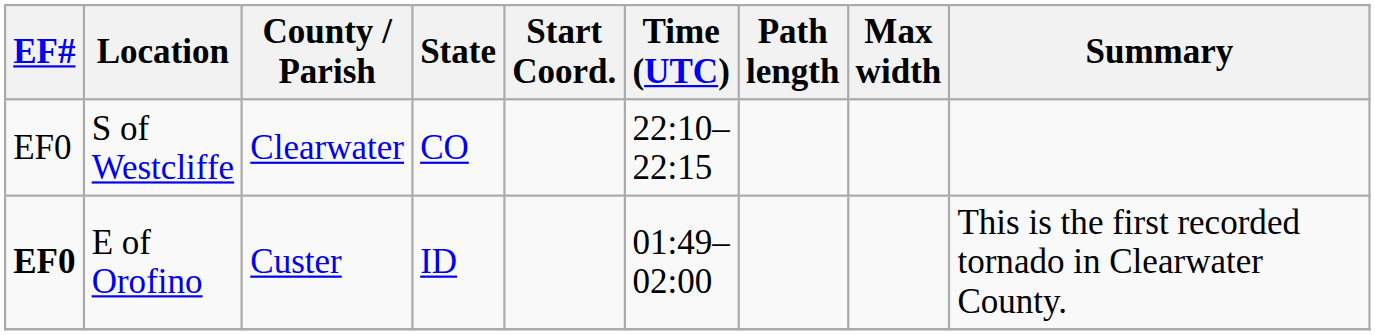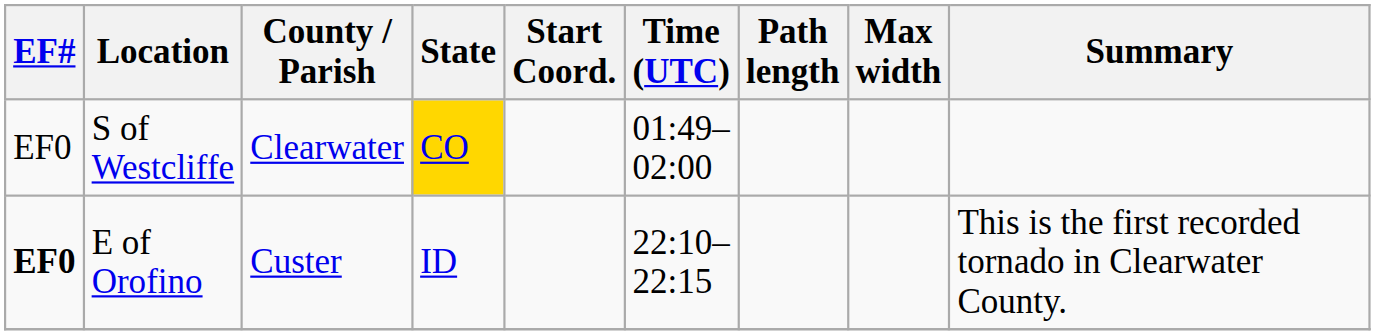(444, 146) no background -> (444, 146) gold background
(681, 146) 22:10–22:15 -> (681, 146) 01:49–02:00
(681, 261) 01:49–02:00 -> (681, 261) 22:10–22:15
